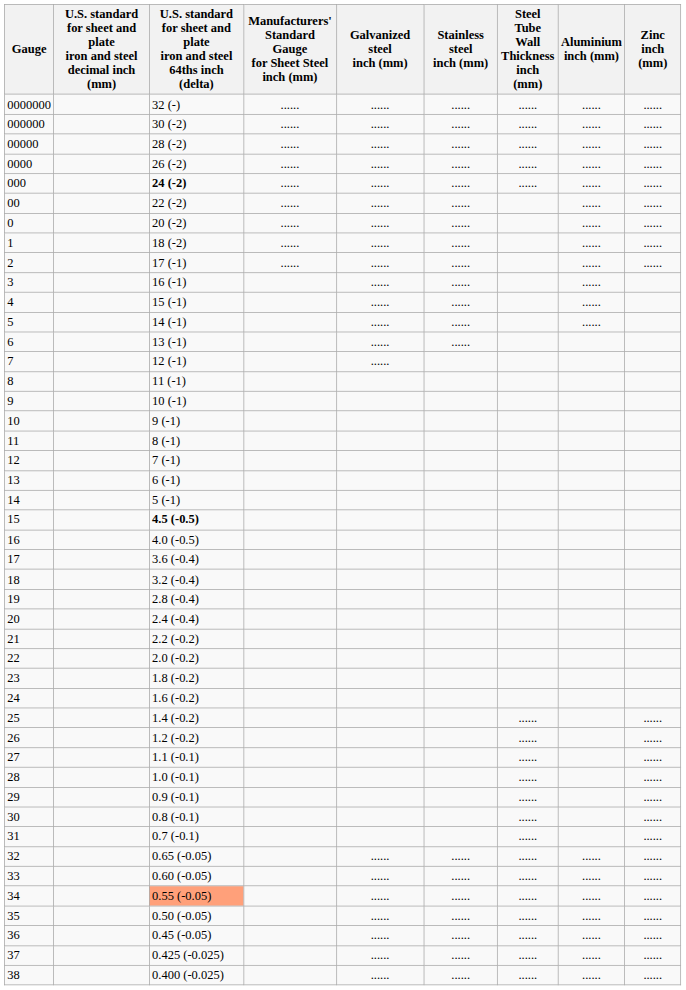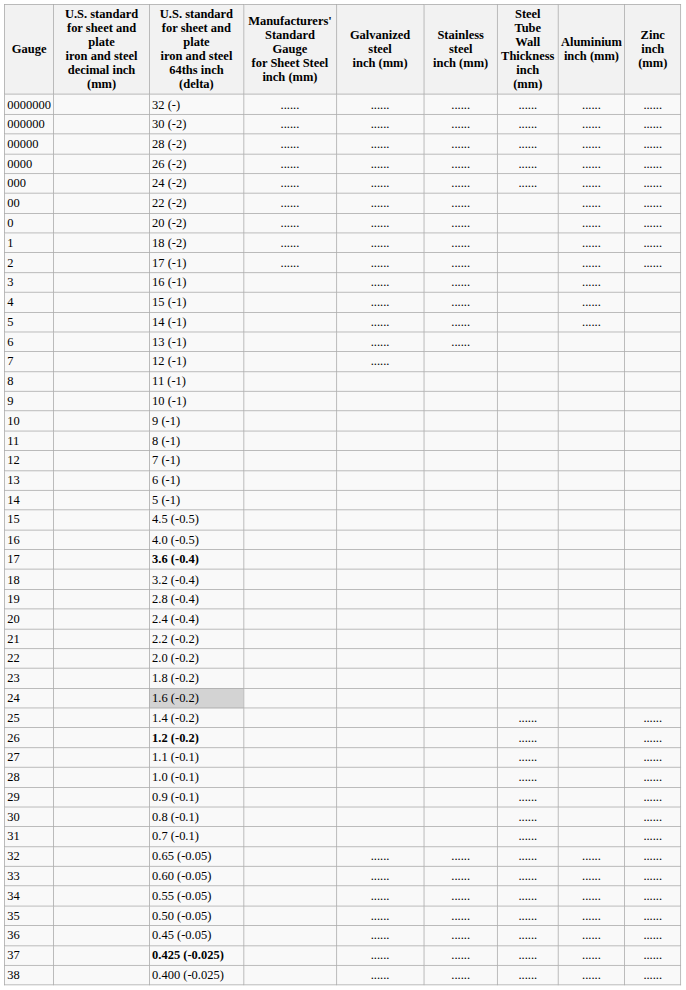(169, 183) bold -> (169, 183) normal
(175, 520) bold -> (175, 520) normal
(175, 559) normal -> (175, 559) bold
(175, 698) no background -> (175, 698) lightgrey background
(175, 737) normal -> (175, 737) bold
(182, 896) lightsalmon background -> (182, 896) no background
(188, 955) normal -> (188, 955) bold
